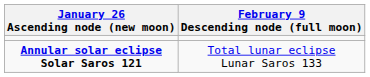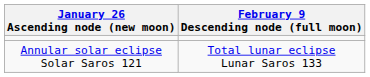(91, 56) bold -> (91, 56) normal
